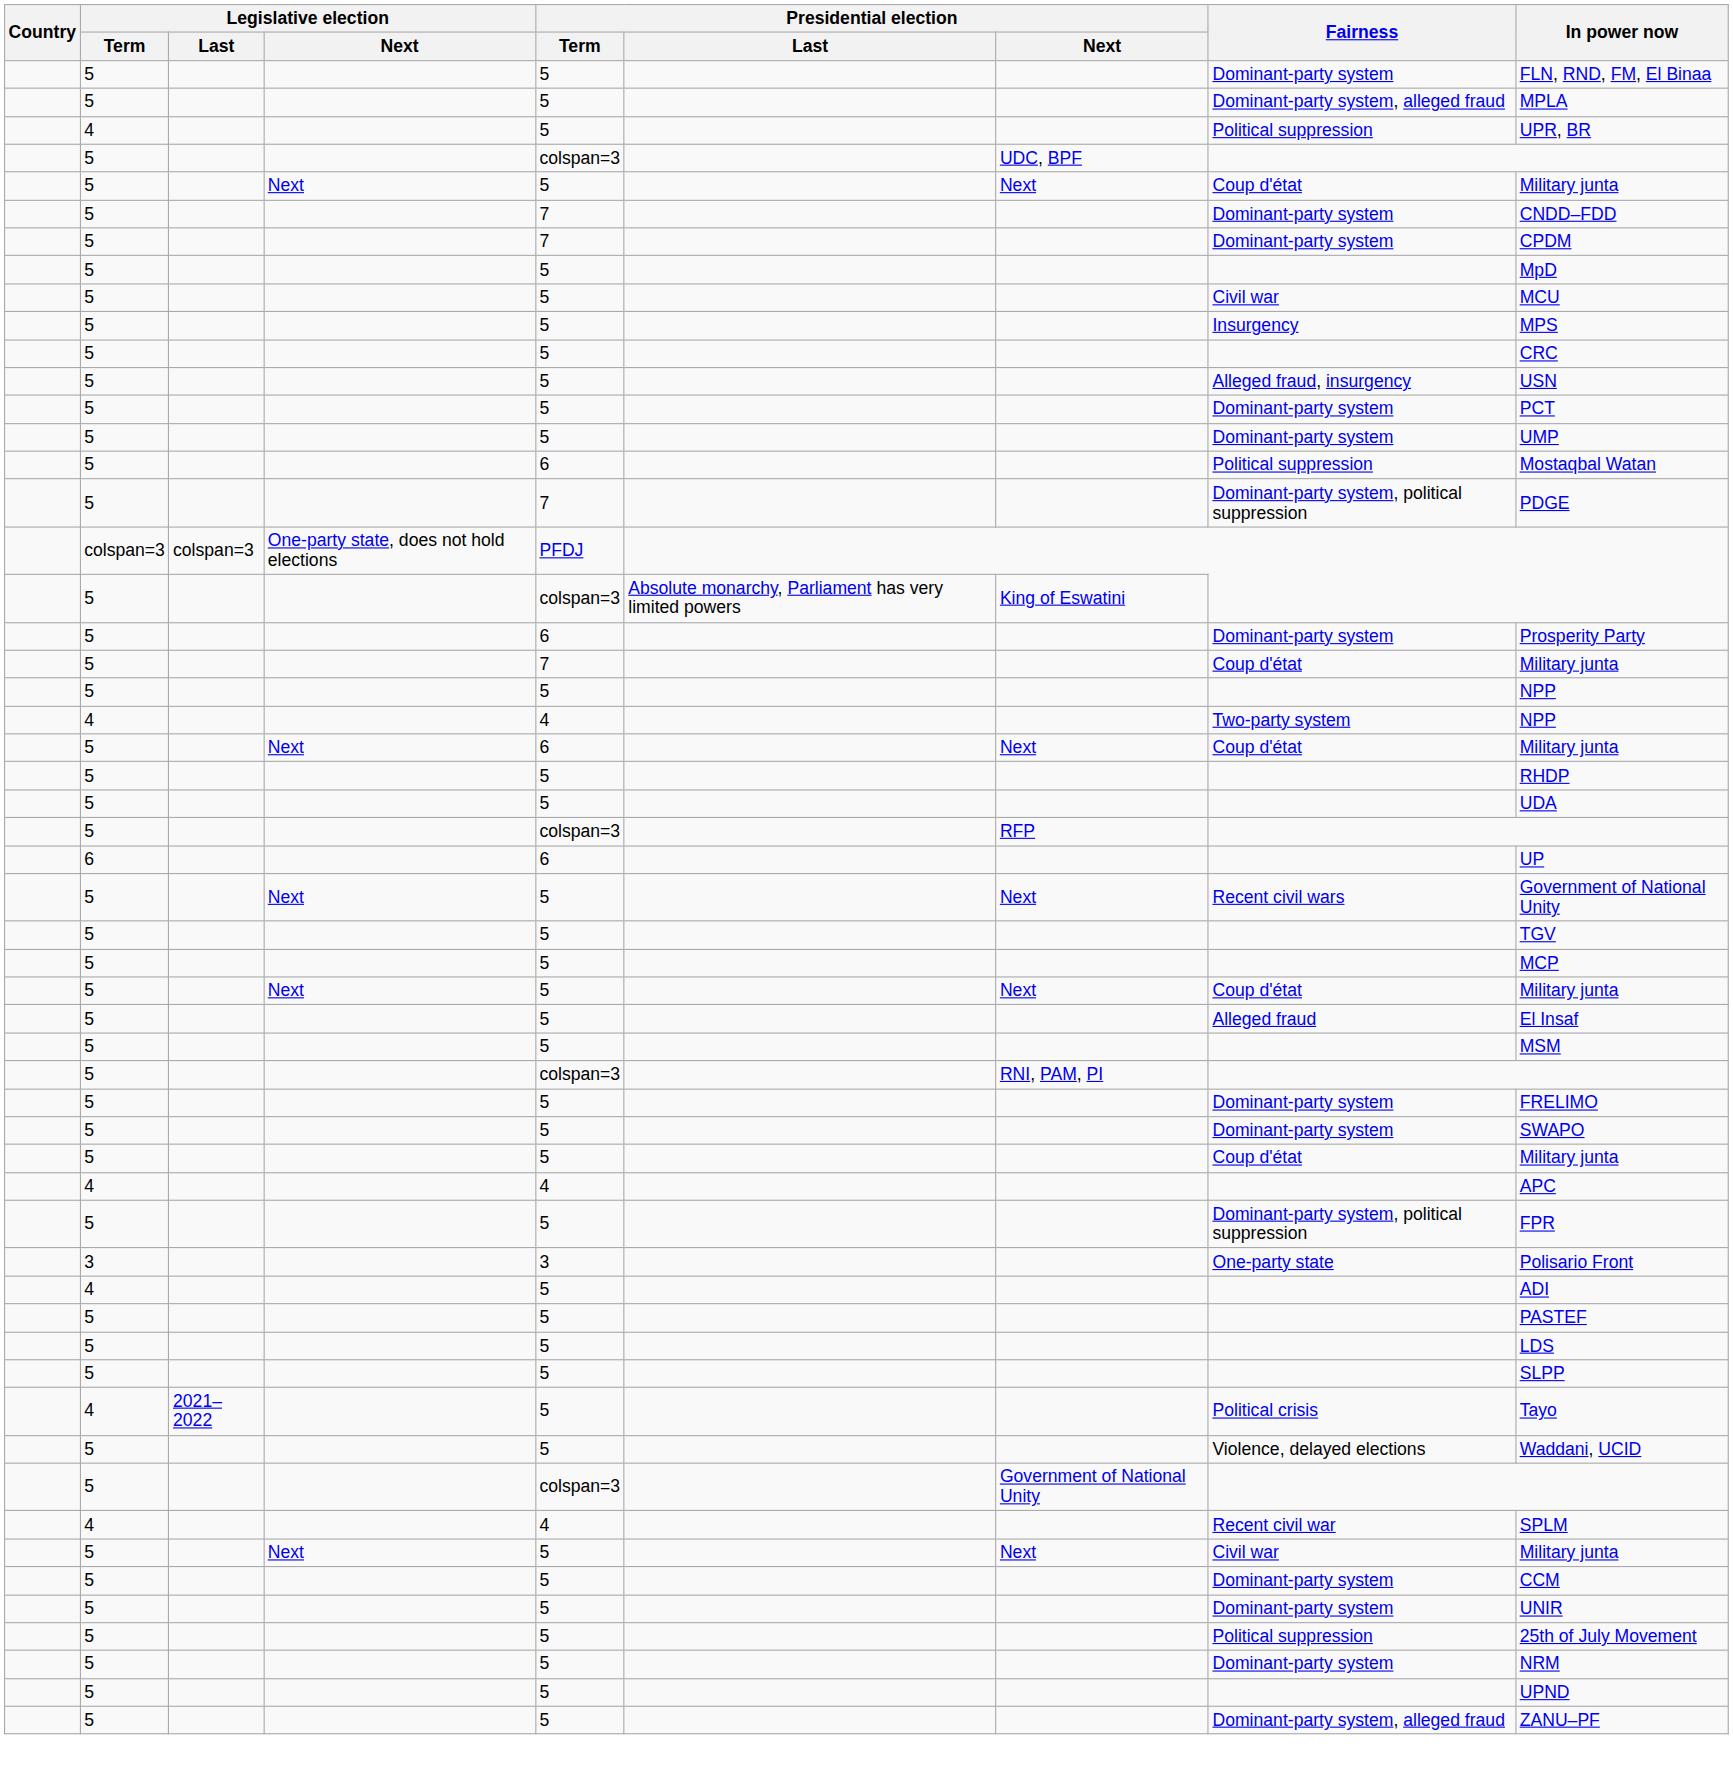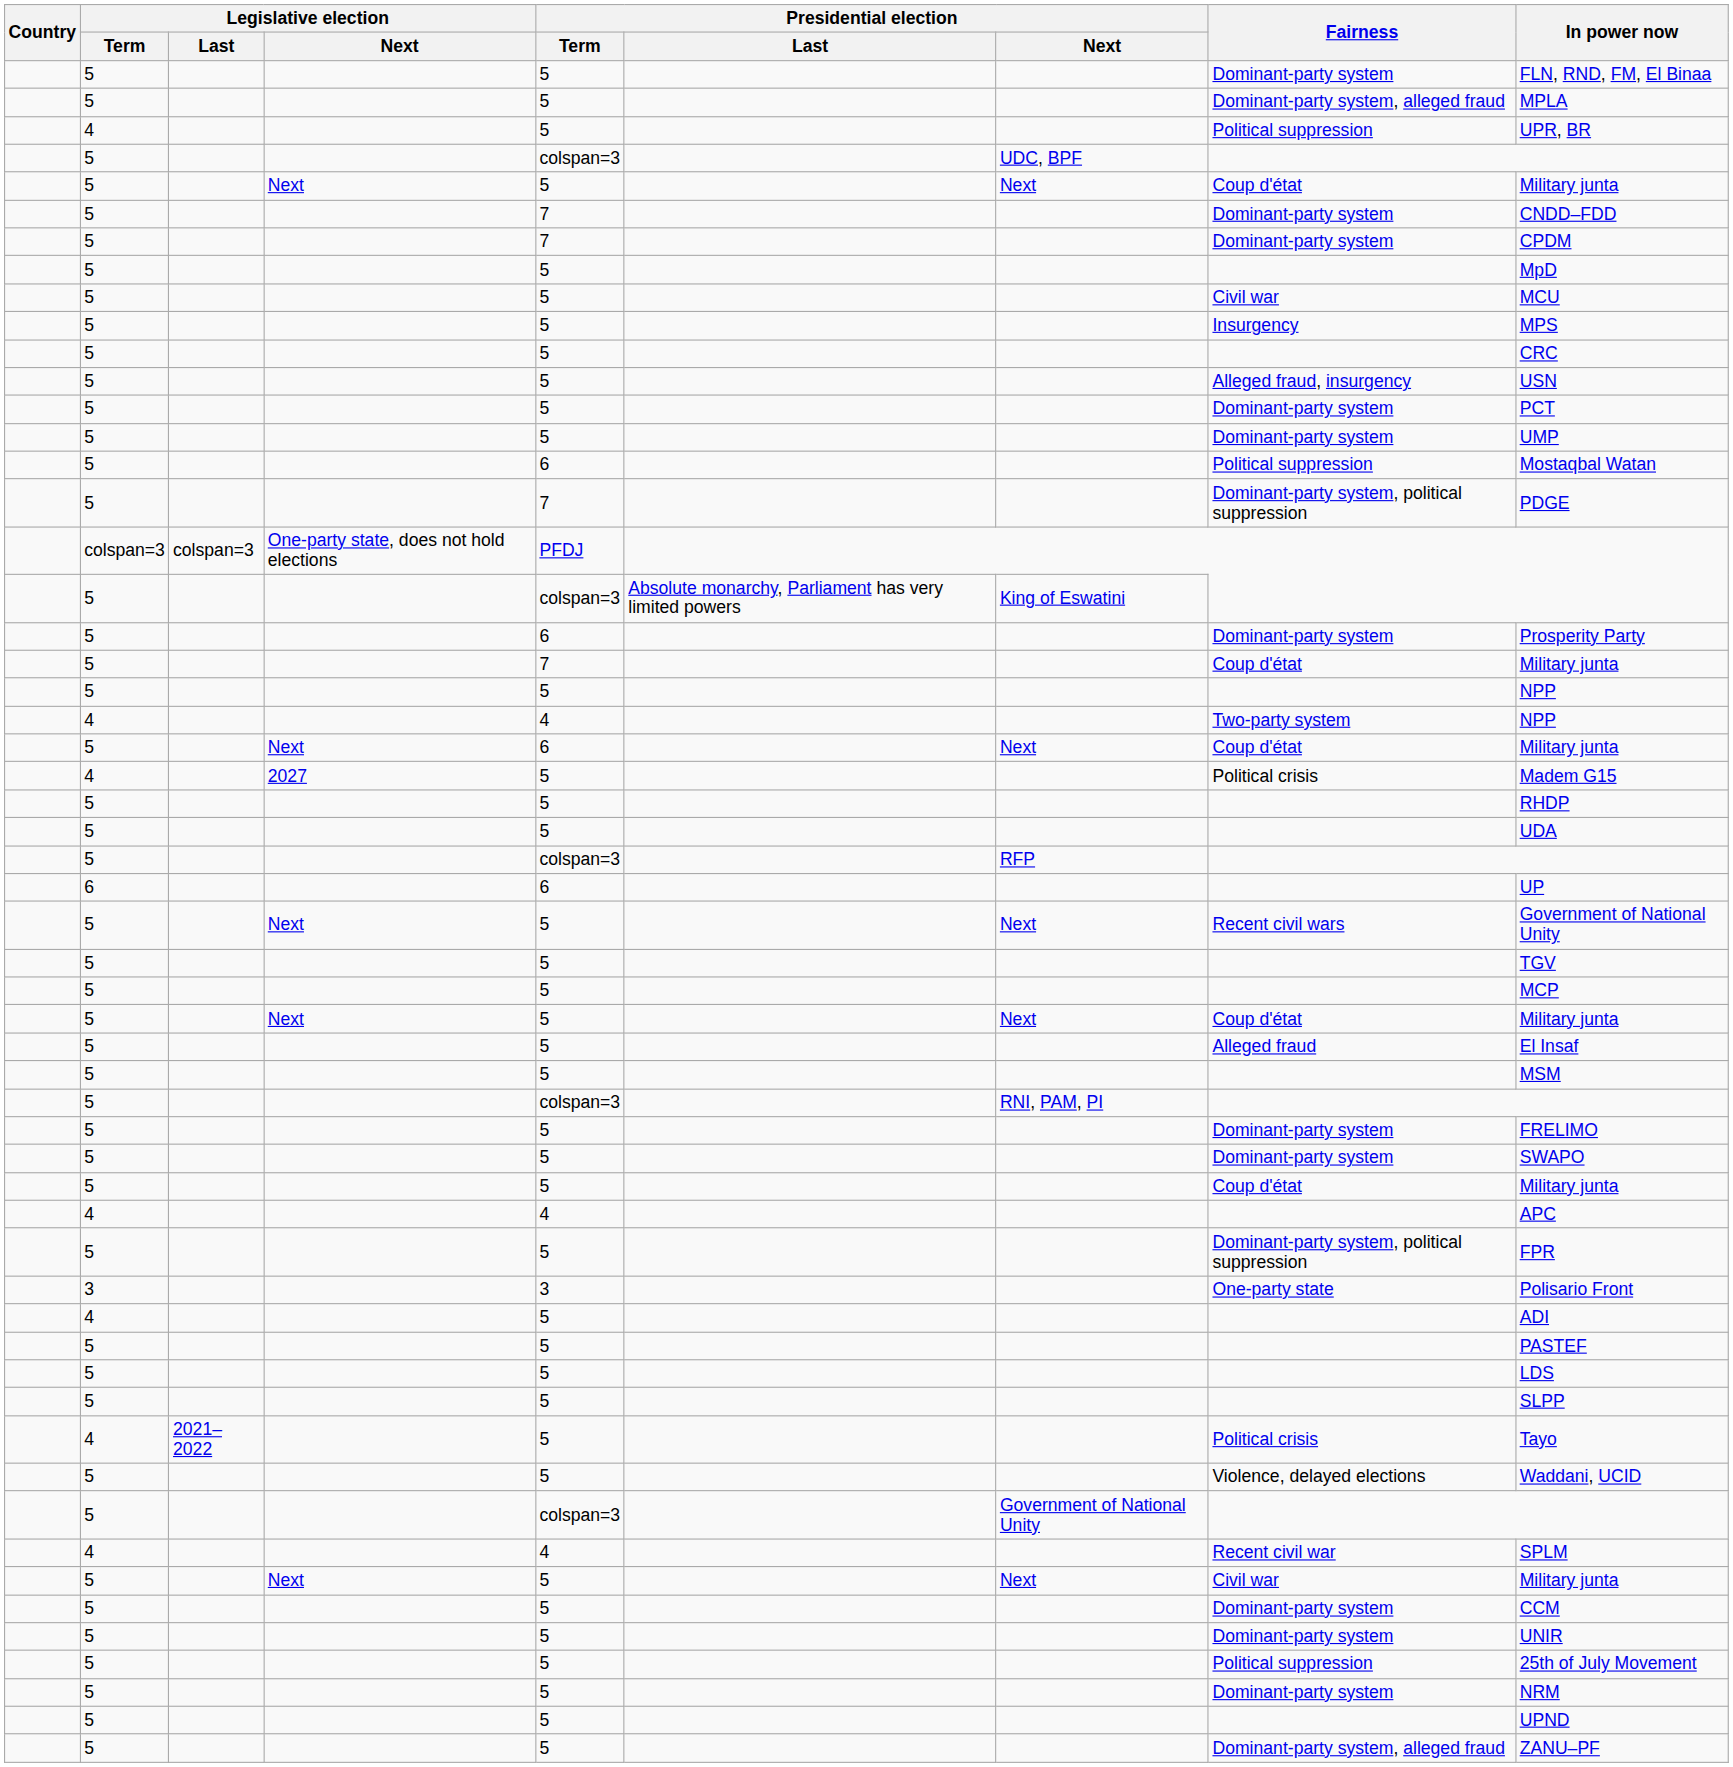+ row: (89, 775)
